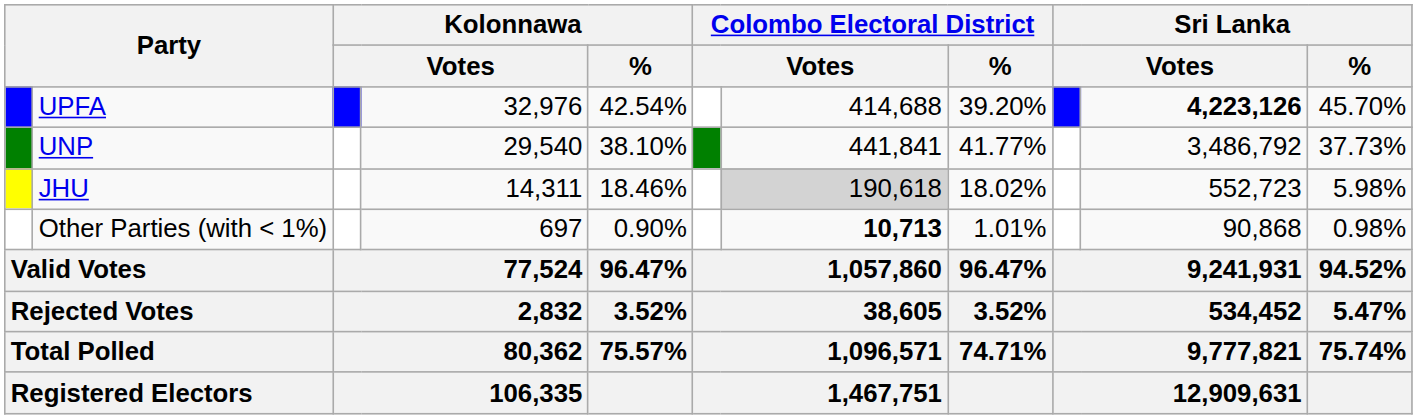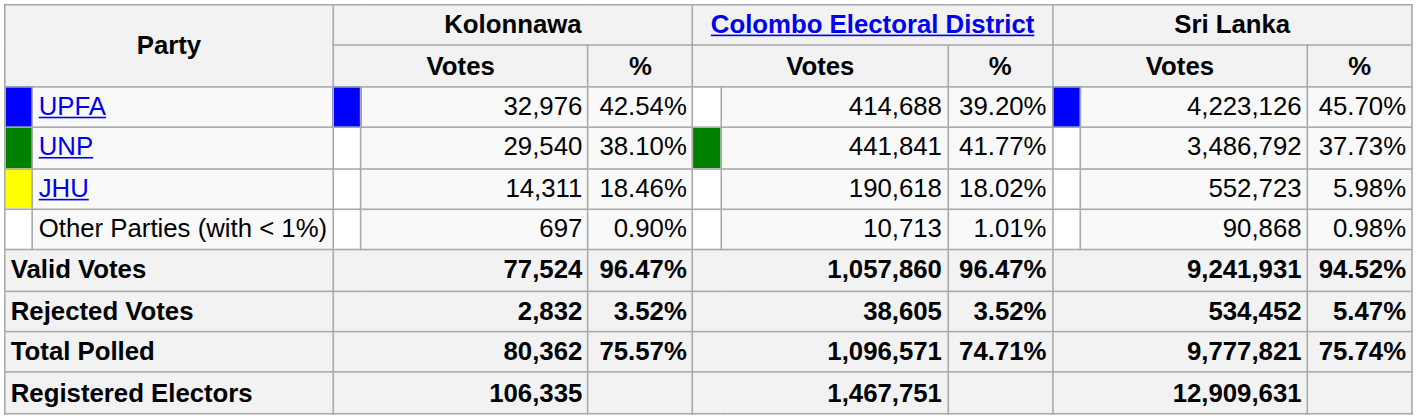(1244, 106) bold -> (1244, 106) normal
(895, 188) lightgrey background -> (895, 188) no background
(903, 229) bold -> (903, 229) normal
